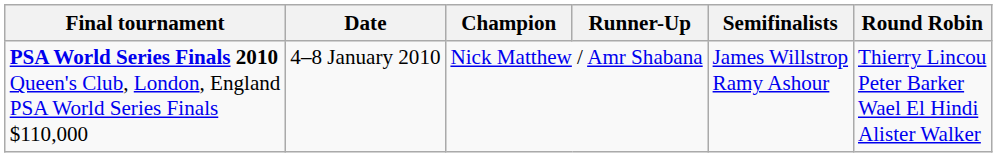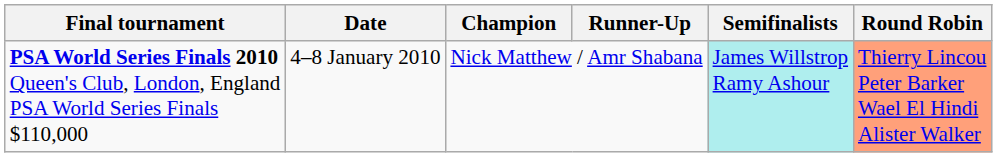(780, 70) no background -> (780, 70) paleturquoise background
(922, 95) no background -> (922, 95) lightsalmon background
